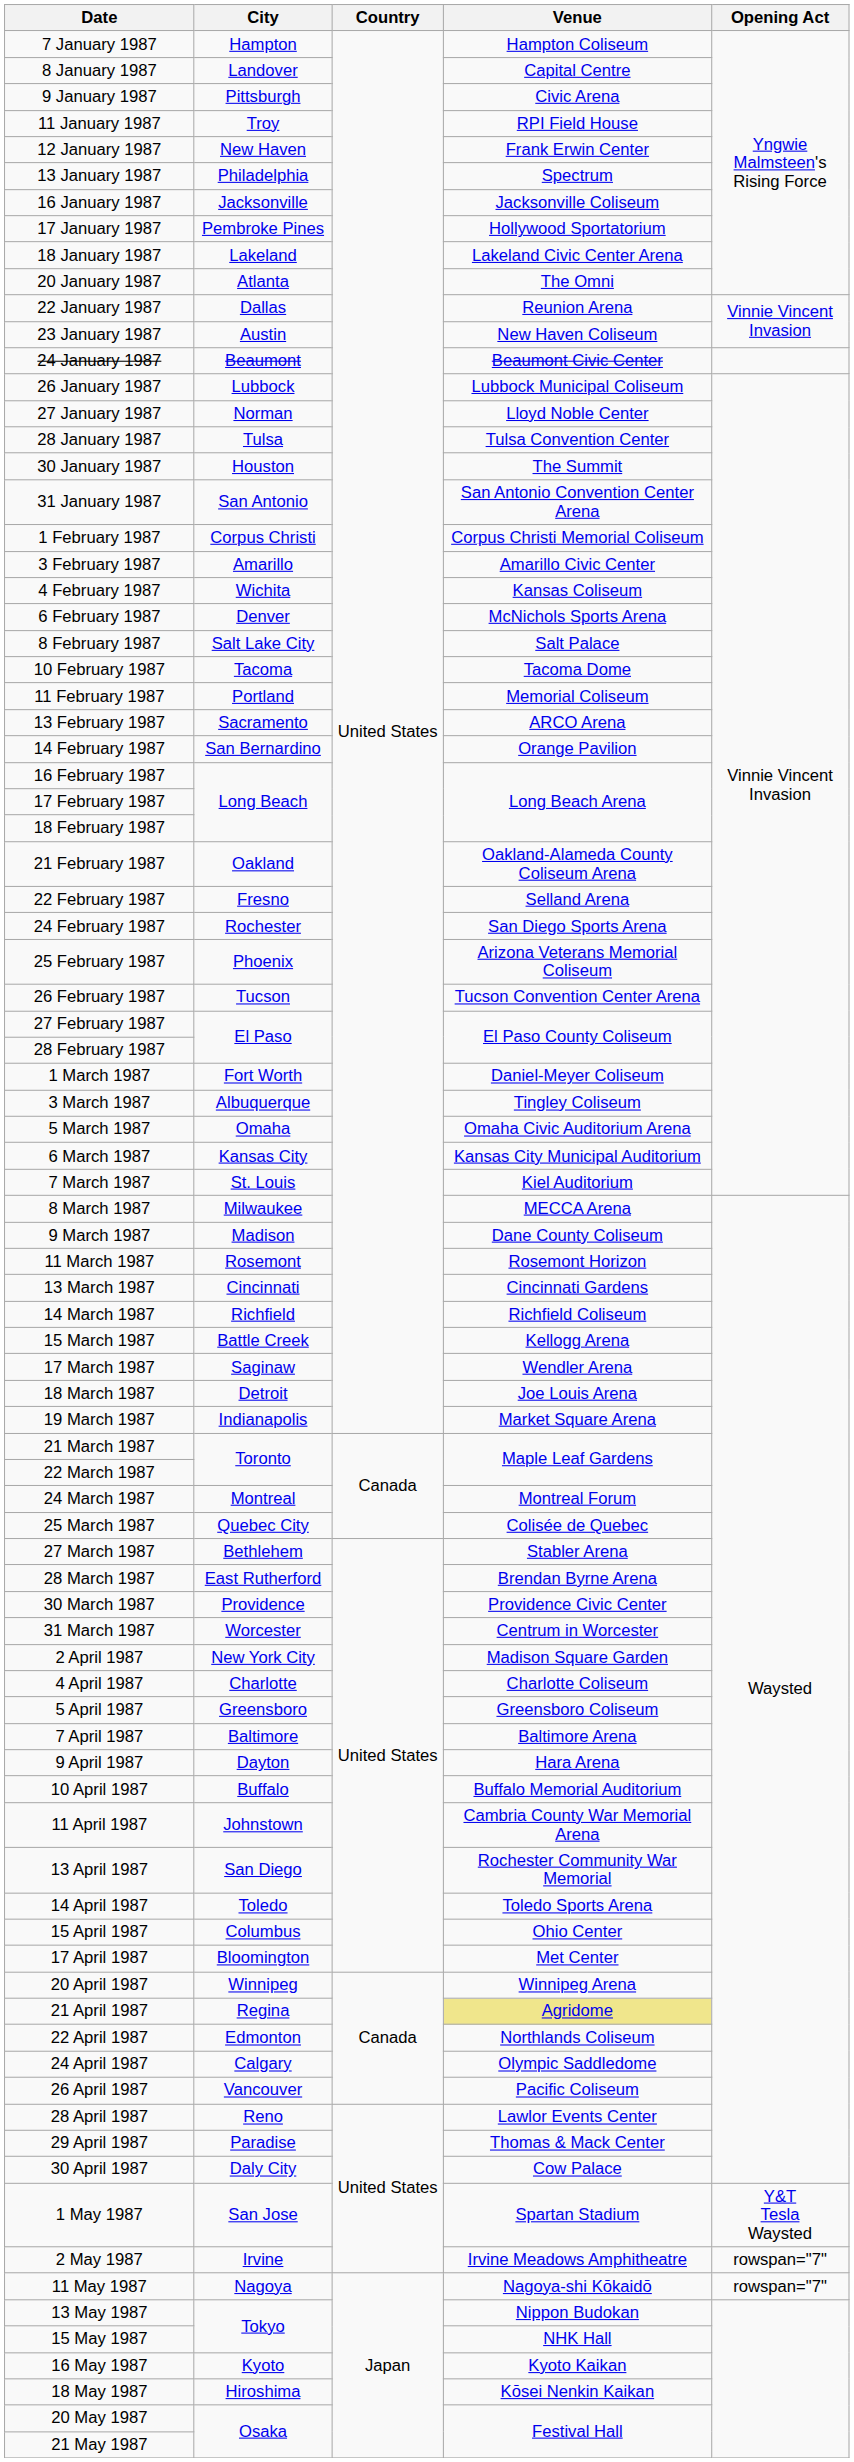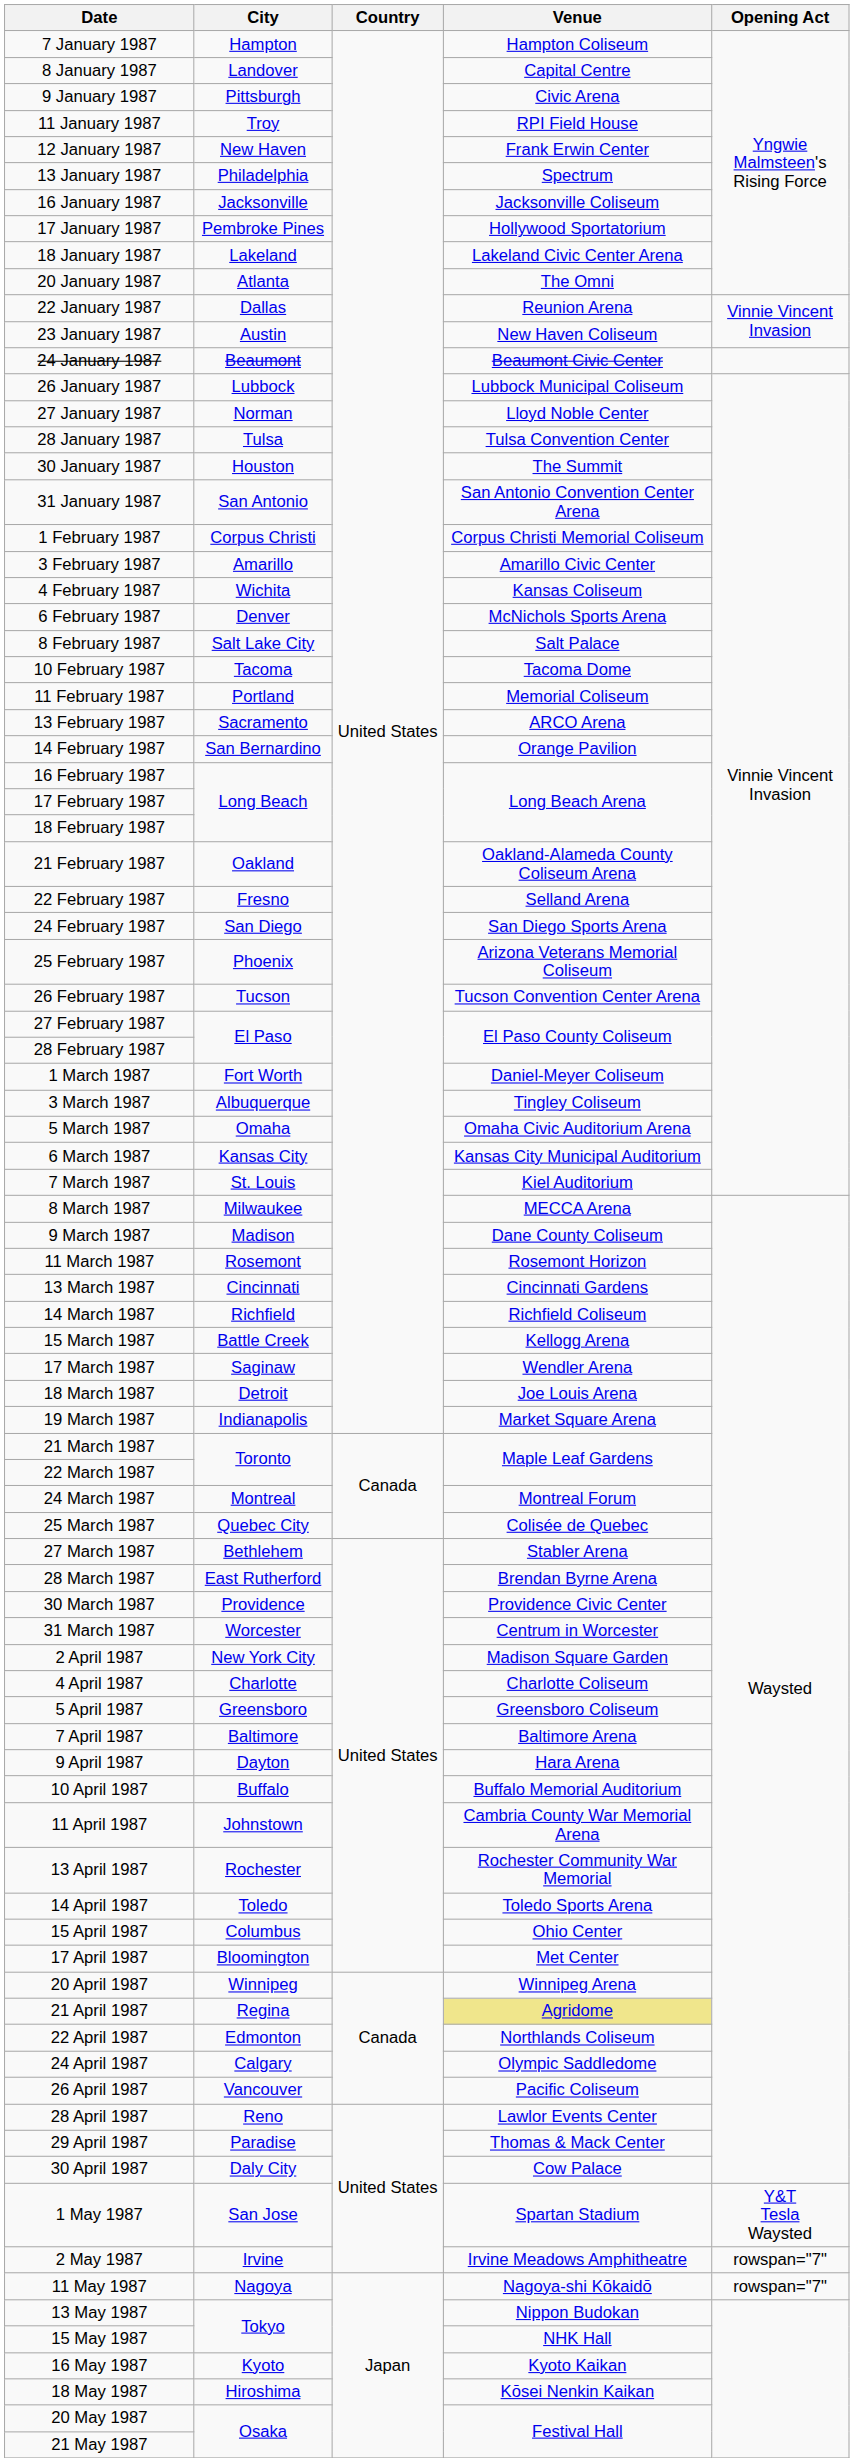(263, 926) Rochester -> (263, 926) San Diego
(263, 1870) San Diego -> (263, 1870) Rochester
